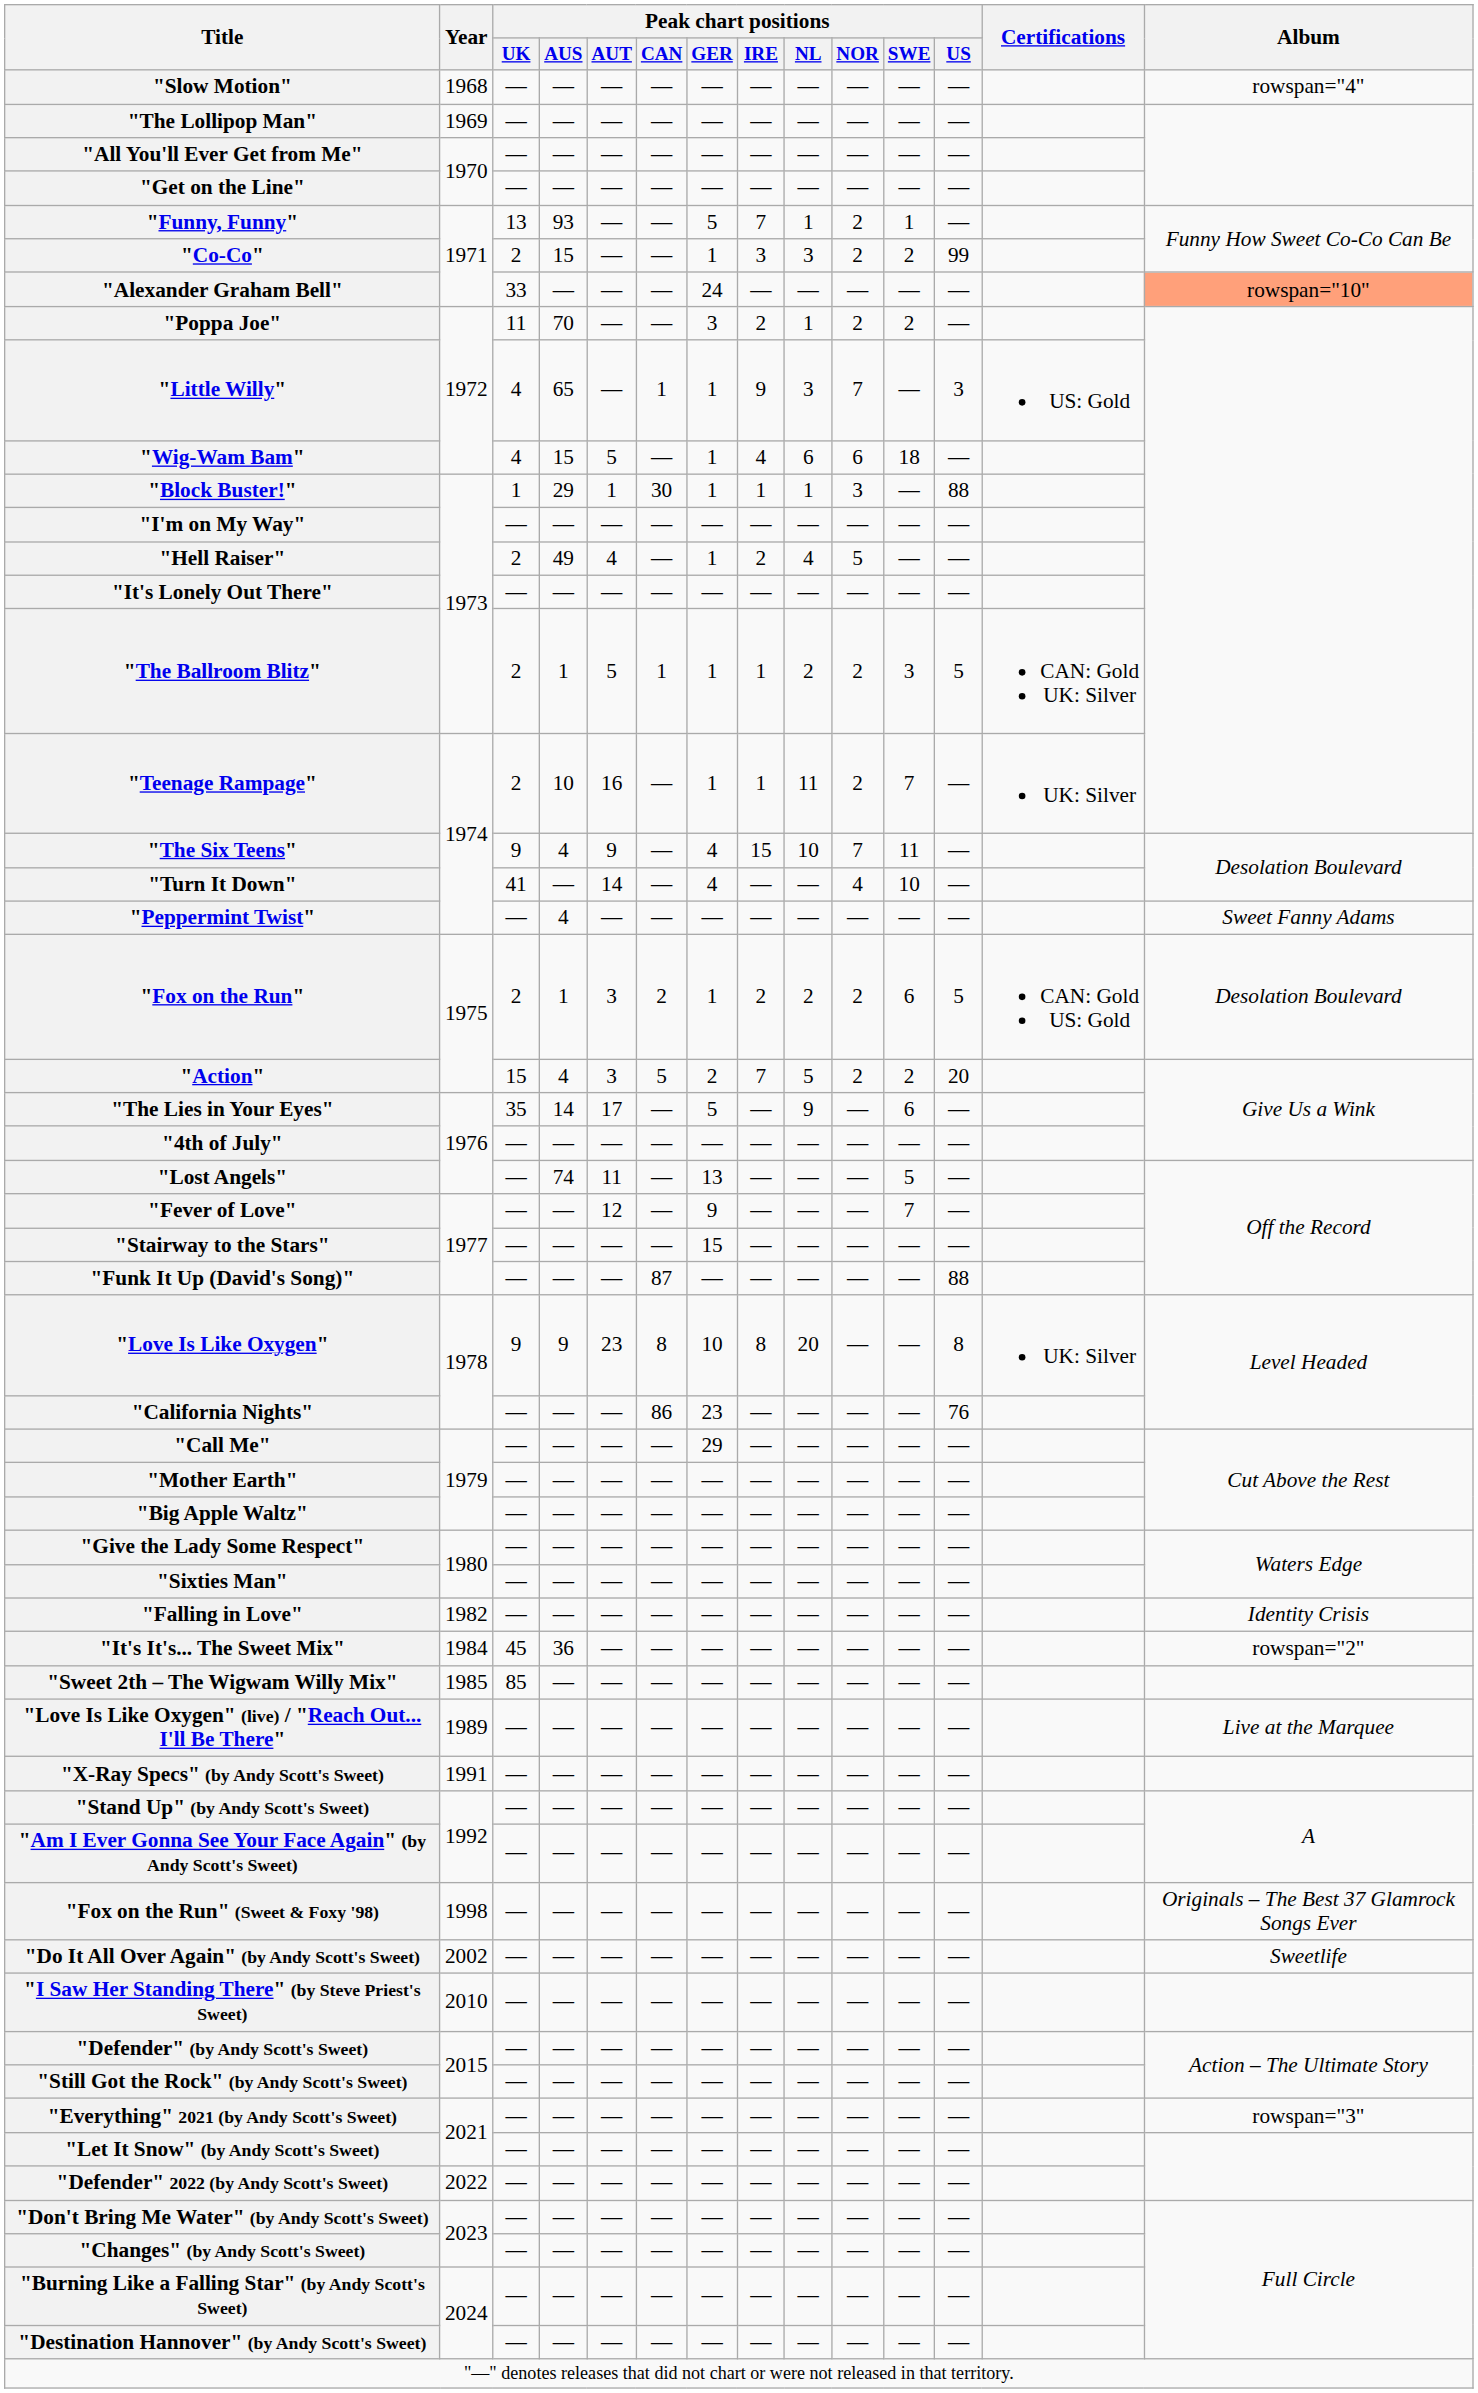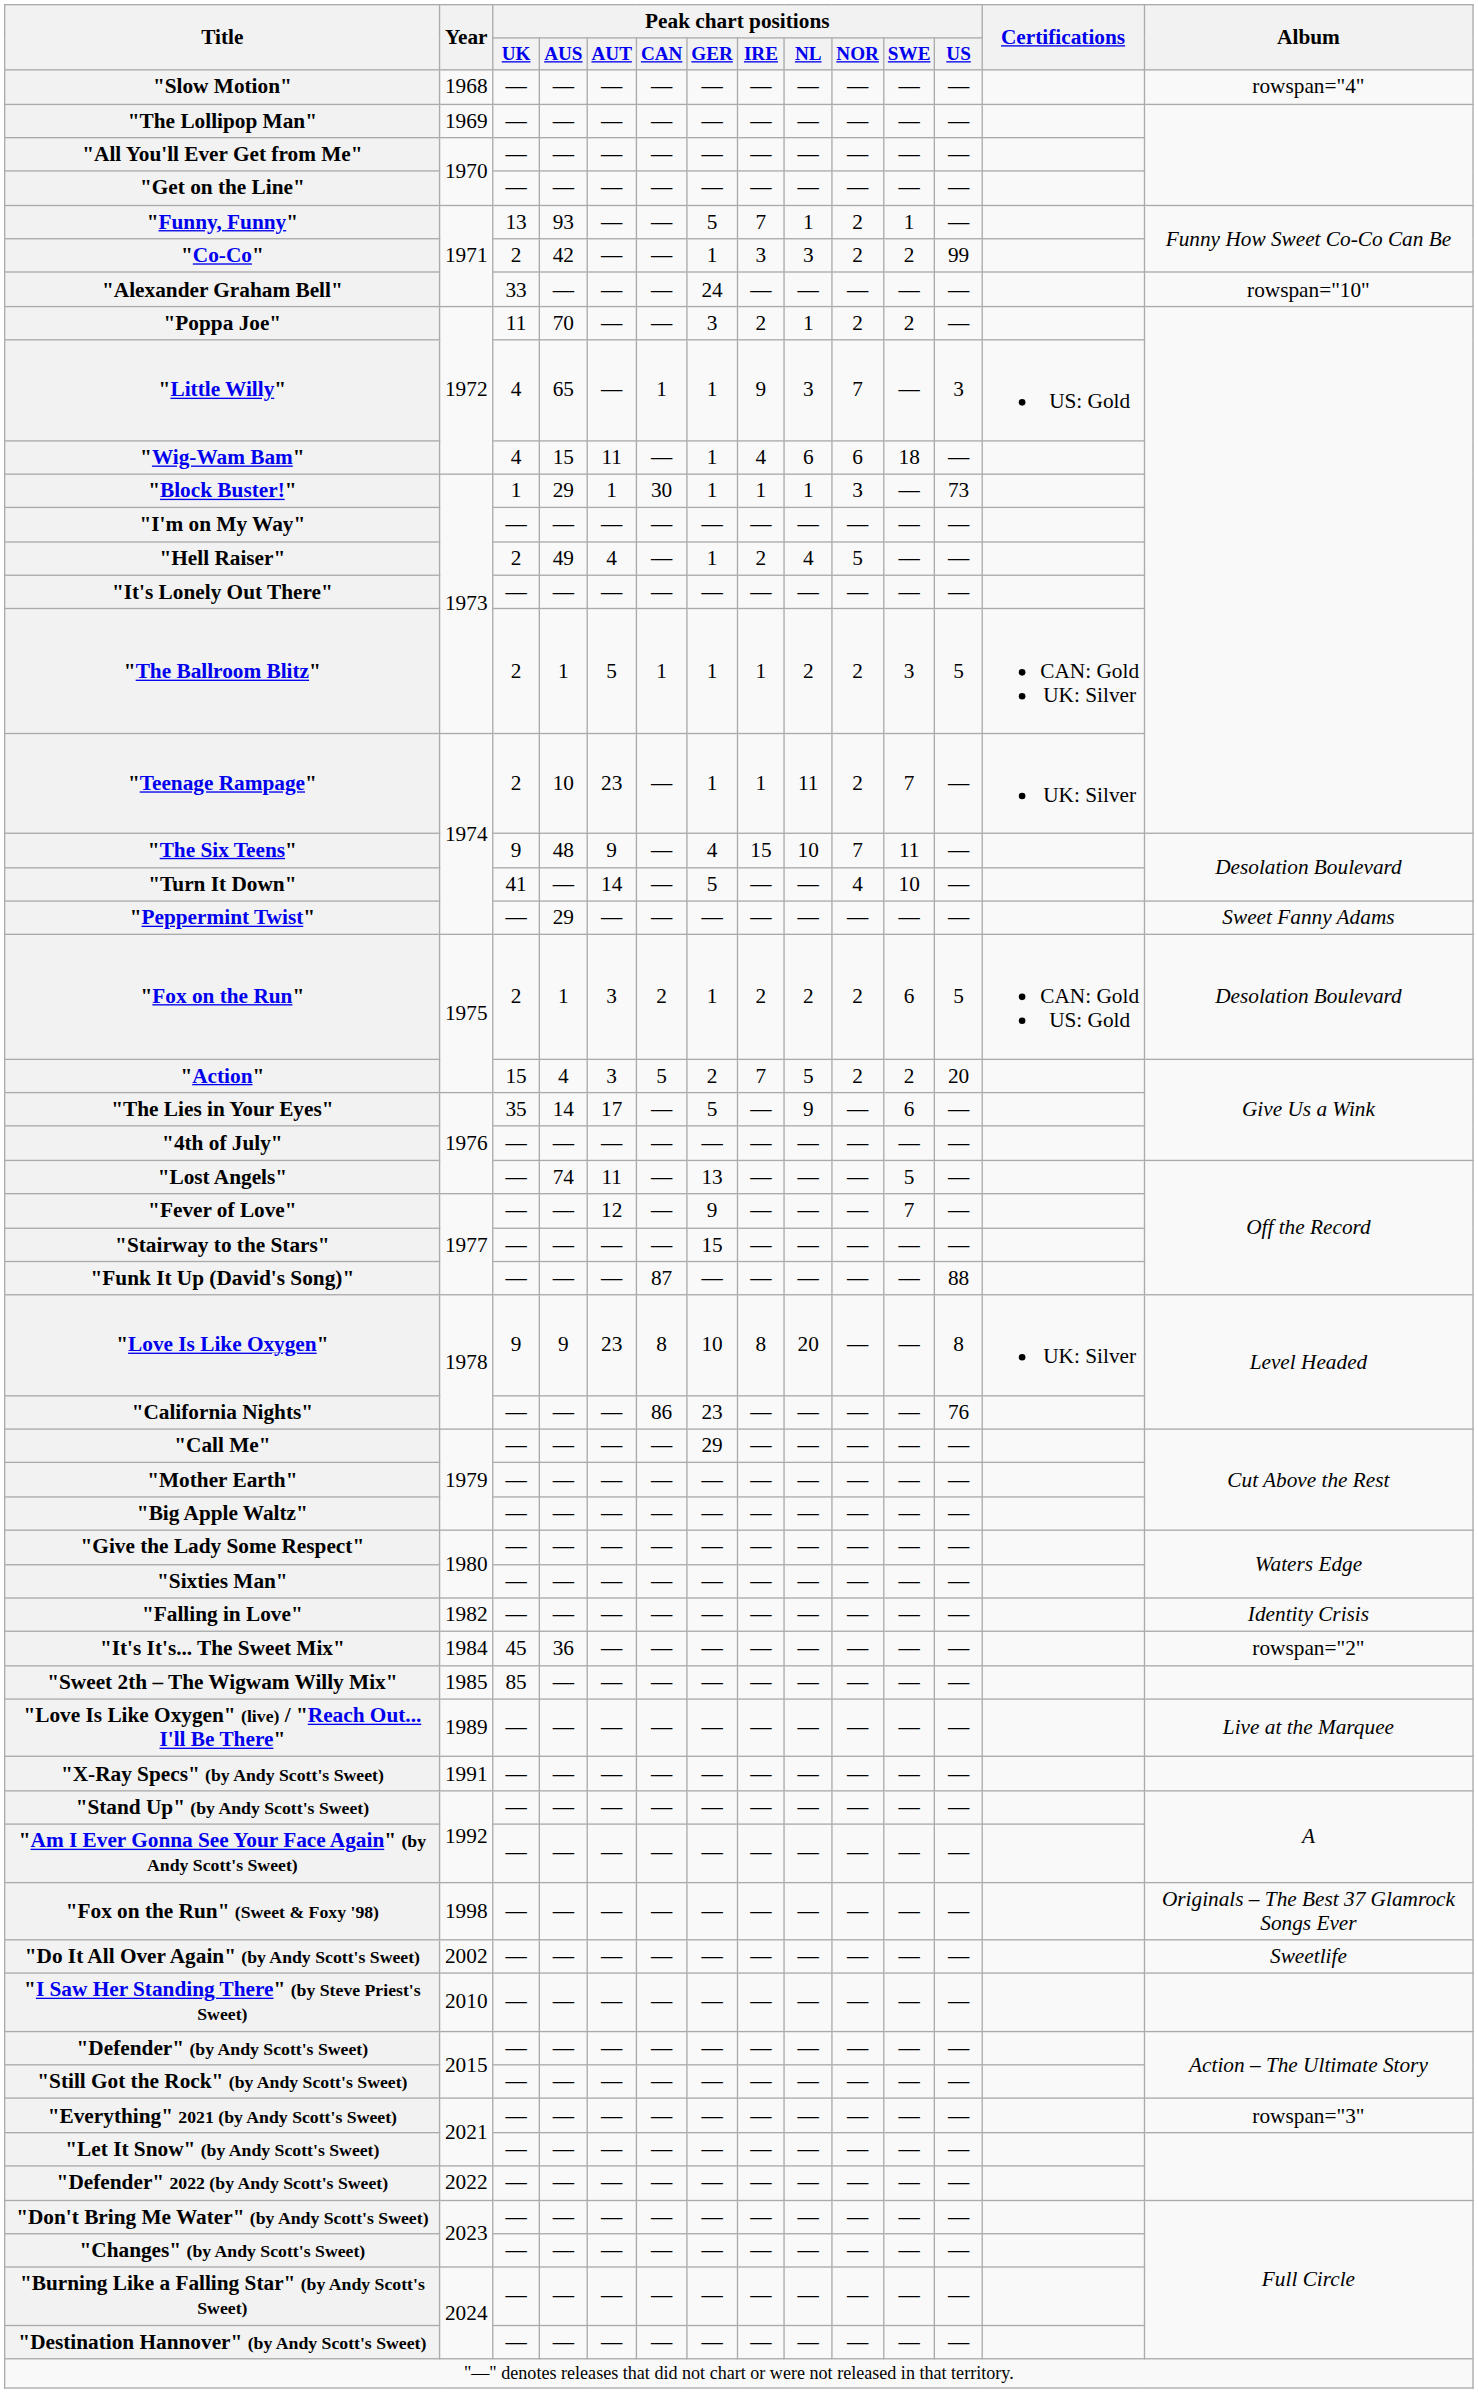(563, 255) 15 -> (563, 255) 42
(1308, 289) lightsalmon background -> (1308, 289) no background
(612, 456) 5 -> (612, 456) 11
(959, 490) 88 -> (959, 490) 73
(612, 783) 16 -> (612, 783) 23
(563, 850) 4 -> (563, 850) 48
(712, 883) 4 -> (712, 883) 5
(563, 917) 4 -> (563, 917) 29
